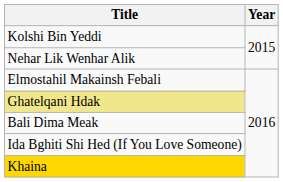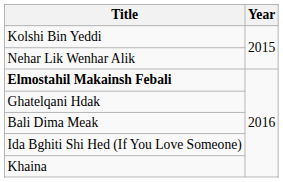(84, 79) normal -> (90, 79) bold
(54, 101) khaki background -> (54, 101) no background
(27, 166) gold background -> (27, 166) no background
